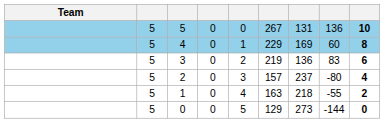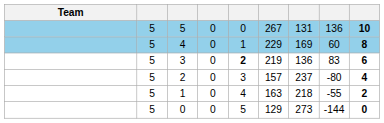(243, 61) normal -> (243, 61) bold
